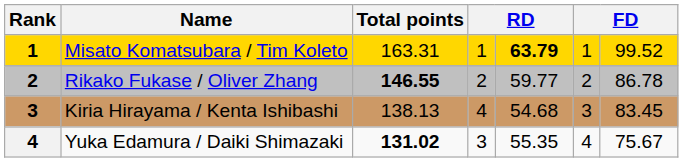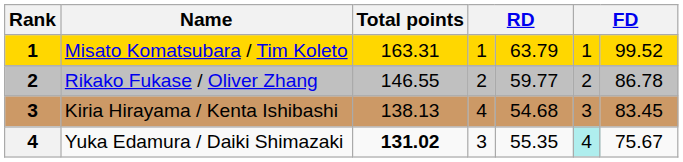(534, 50) bold -> (534, 50) normal
(410, 80) bold -> (410, 80) normal
(586, 141) no background -> (586, 141) paleturquoise background
